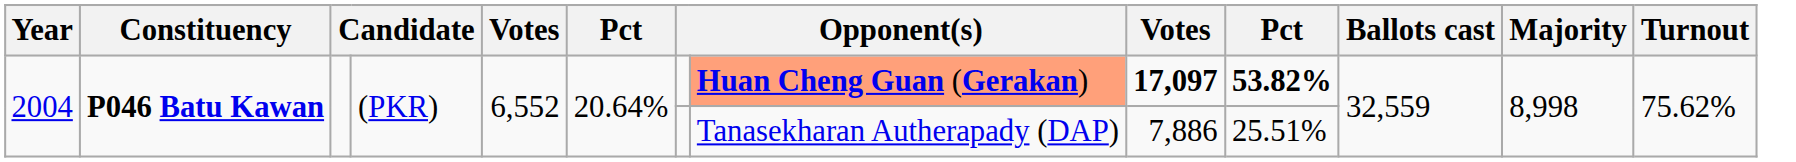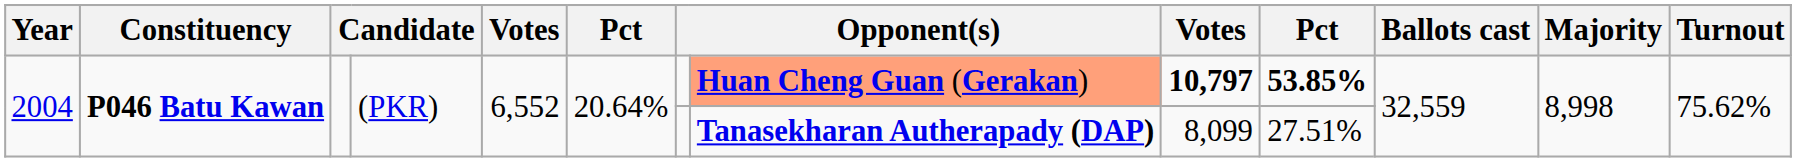(1175, 80) 17,097 -> (1211, 80) 10,797
(1282, 80) 53.82% -> (1317, 80) 53.85%
(908, 131) normal -> (926, 131) bold
(1183, 131) 7,886 -> (1218, 131) 8,099
(1279, 131) 25.51% -> (1315, 131) 27.51%
